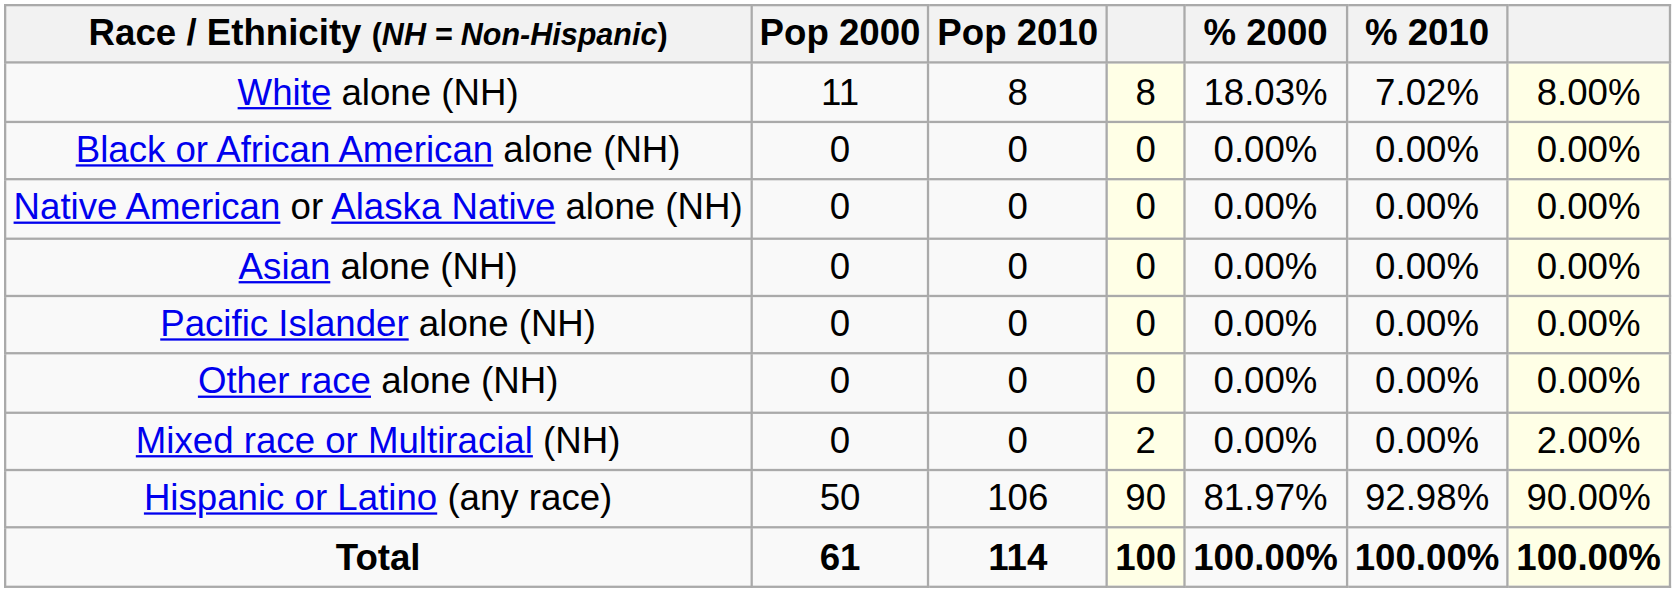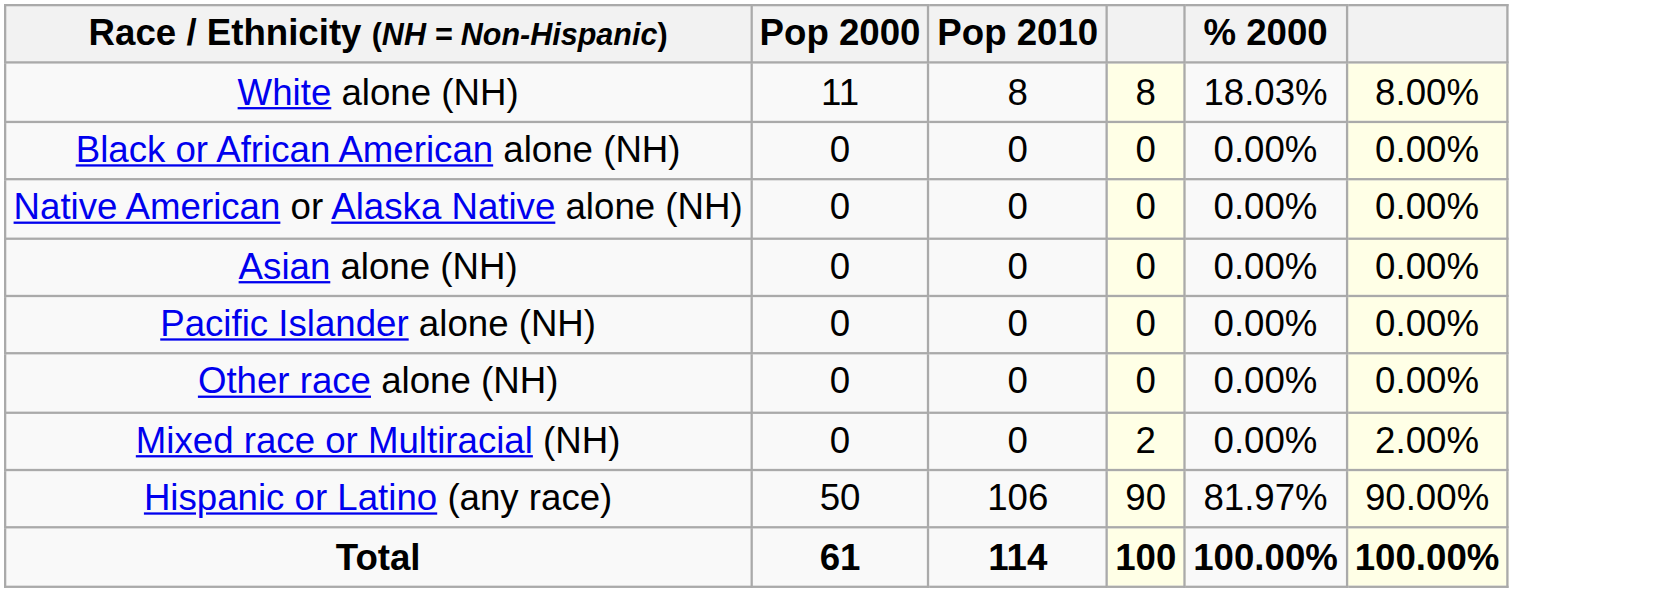- column: (1427, 33)
